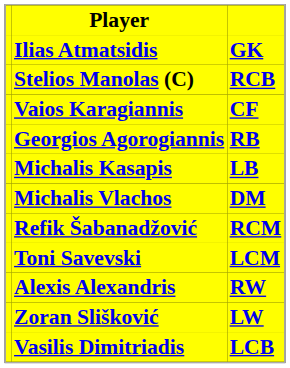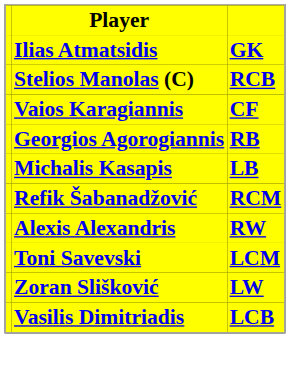- row: (93, 198)
rows swapped: (78, 257) <-> (95, 287)
